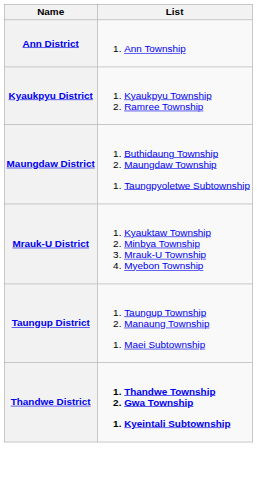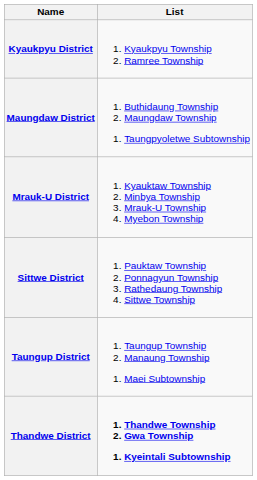- row: (51, 43)
+ row: (51, 277)
